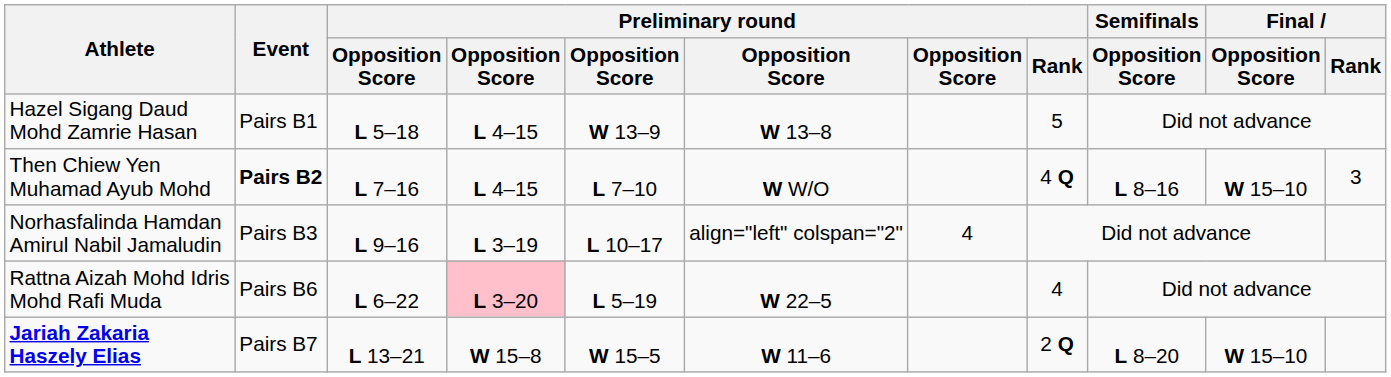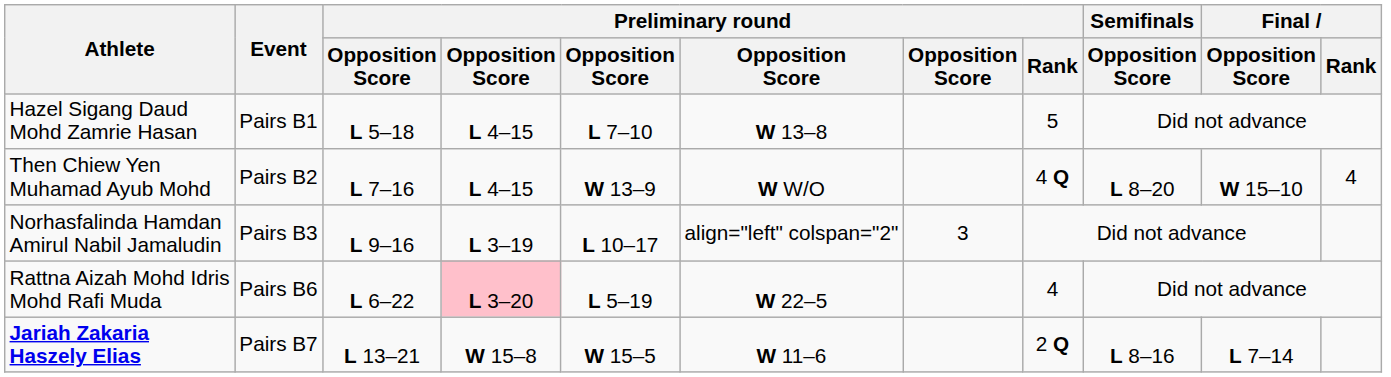(625, 133) W 13–9 -> (620, 133) L 7–10
(281, 177) bold -> (278, 177) normal
(625, 189) L 7–10 -> (620, 189) W 13–9
(1147, 189) L 8–16 -> (1142, 189) L 8–20
(1356, 177) 3 -> (1351, 177) 4
(967, 233) 4 -> (963, 233) 3
(1147, 356) L 8–20 -> (1142, 356) L 8–16
(1266, 356) W 15–10 -> (1261, 356) L 7–14
